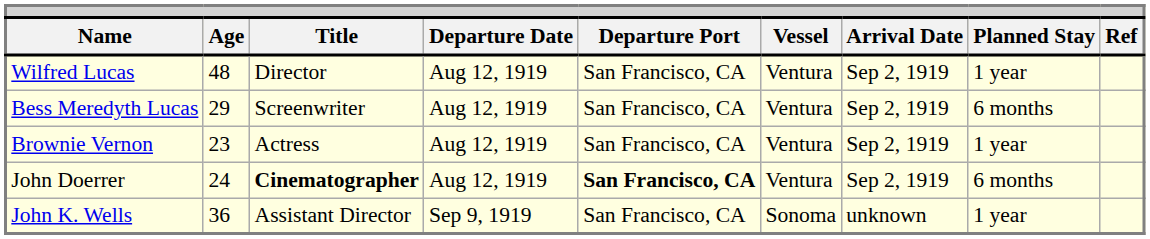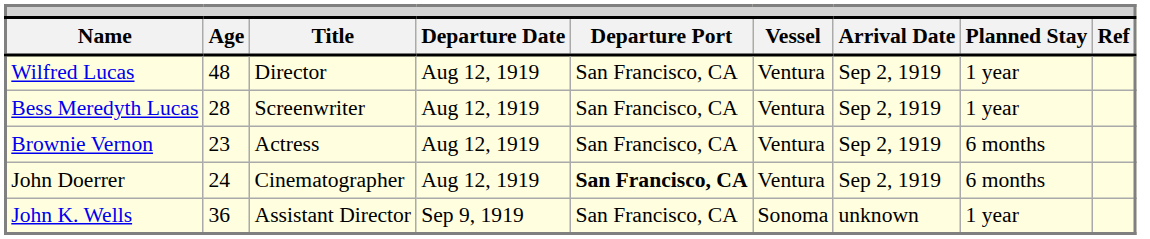(219, 108) 29 -> (219, 108) 28
(1013, 108) 6 months -> (992, 108) 1 year
(1000, 144) 1 year -> (1005, 144) 6 months
(337, 179) bold -> (330, 179) normal
